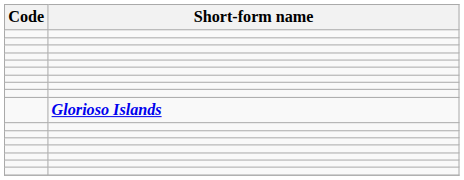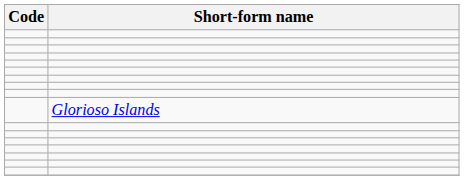(107, 109) bold -> (106, 109) normal
